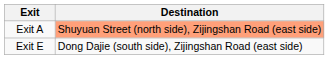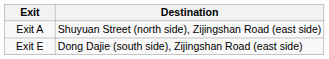(190, 29) lightsalmon background -> (190, 29) no background
